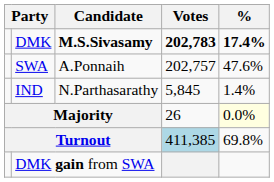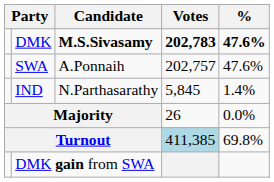(244, 41) 17.4% -> (244, 41) 47.6%
(239, 115) lightyellow background -> (239, 115) no background
